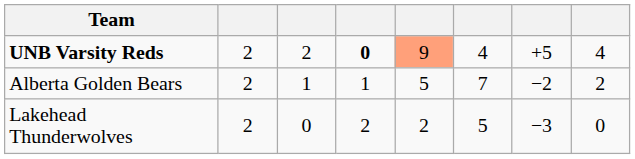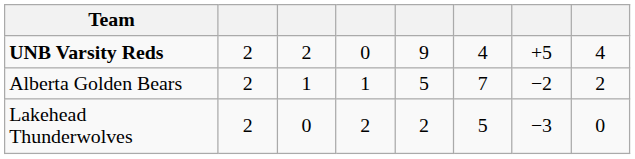(365, 51) bold -> (365, 51) normal
(424, 51) lightsalmon background -> (424, 51) no background
